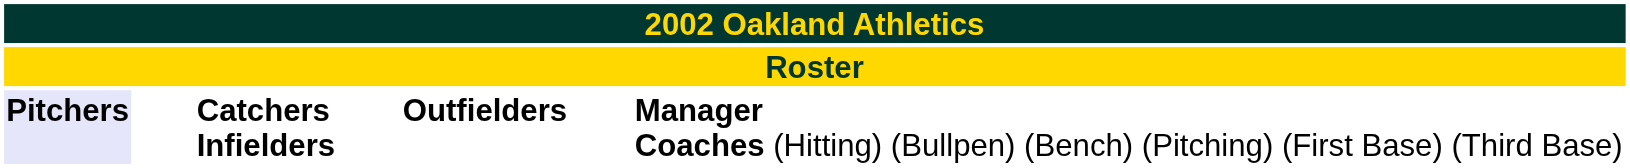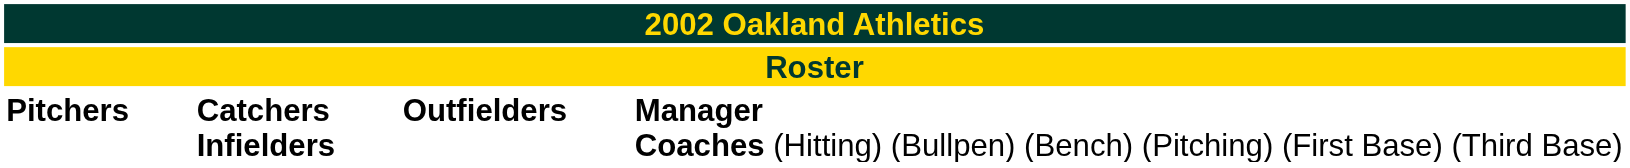(68, 110) lavender background -> (68, 110) no background
